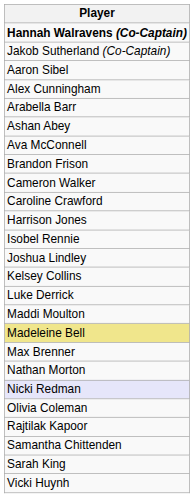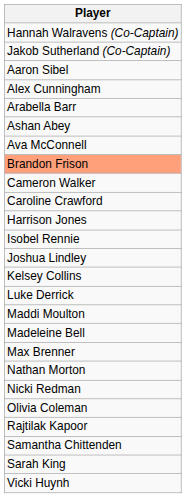(97, 32) bold -> (93, 32) normal
(48, 164) no background -> (48, 164) lightsalmon background
(46, 333) khaki background -> (46, 333) no background
(44, 389) lavender background -> (44, 389) no background
